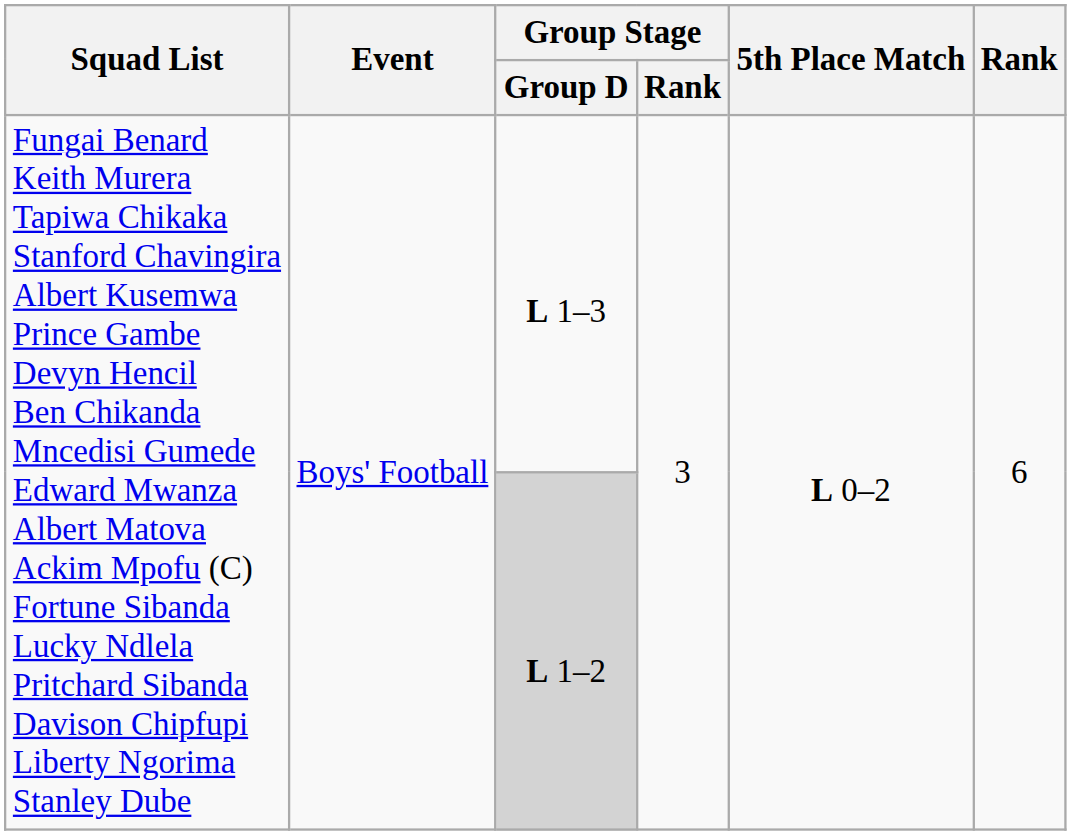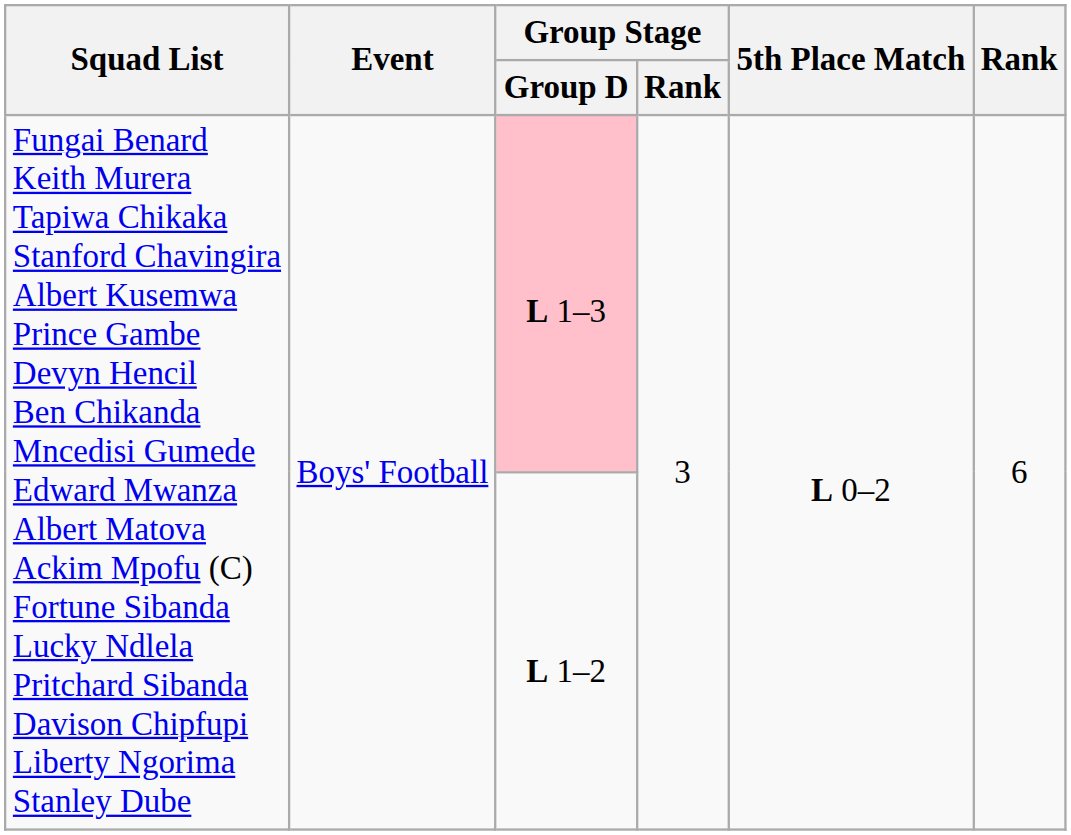(566, 312) no background -> (566, 312) pink background
(566, 670) lightgrey background -> (566, 670) no background
